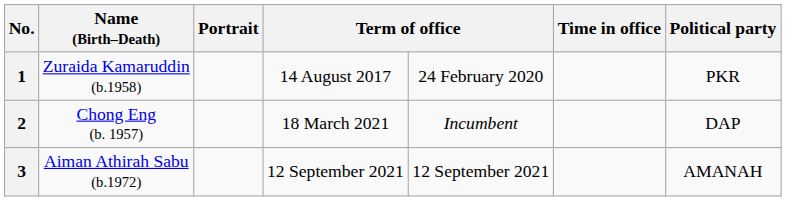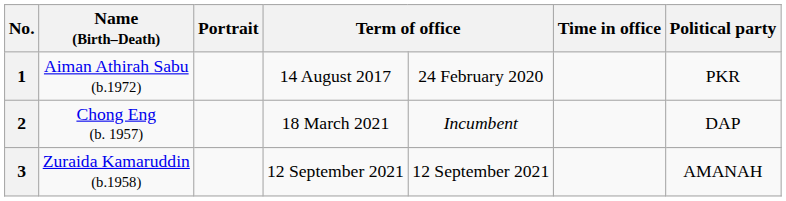(116, 76) Zuraida Kamaruddin (b.1958) -> (116, 76) Aiman Athirah Sabu (b.1972)
(116, 171) Aiman Athirah Sabu (b.1972) -> (116, 171) Zuraida Kamaruddin (b.1958)
